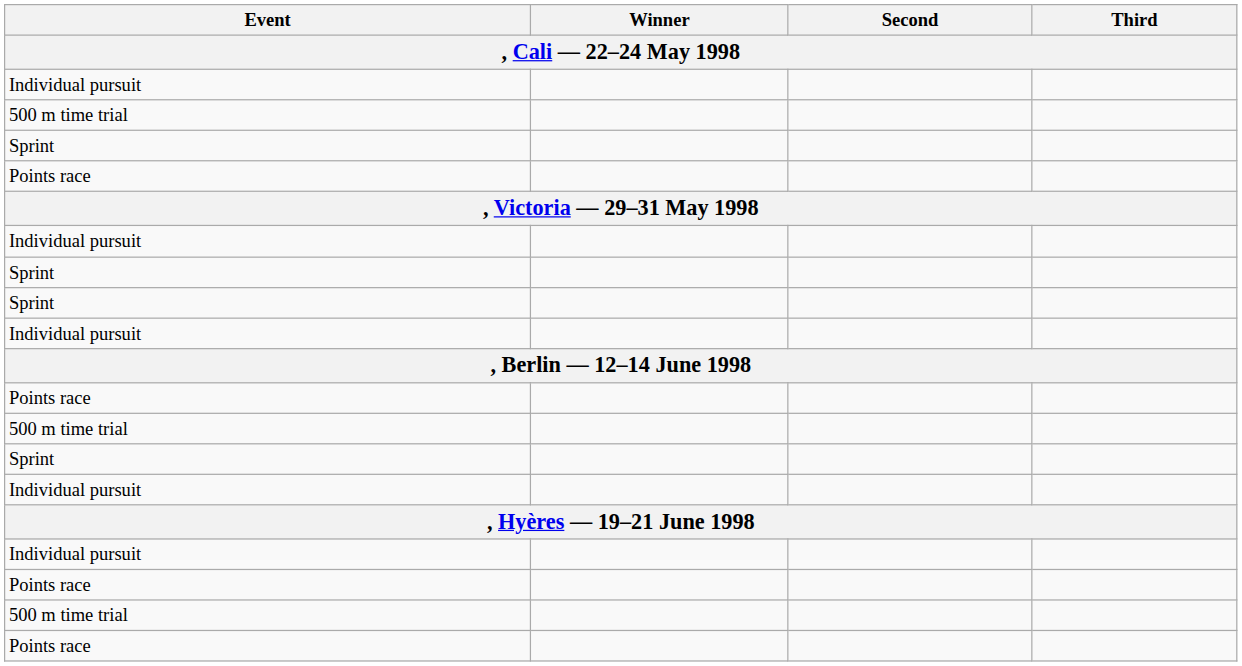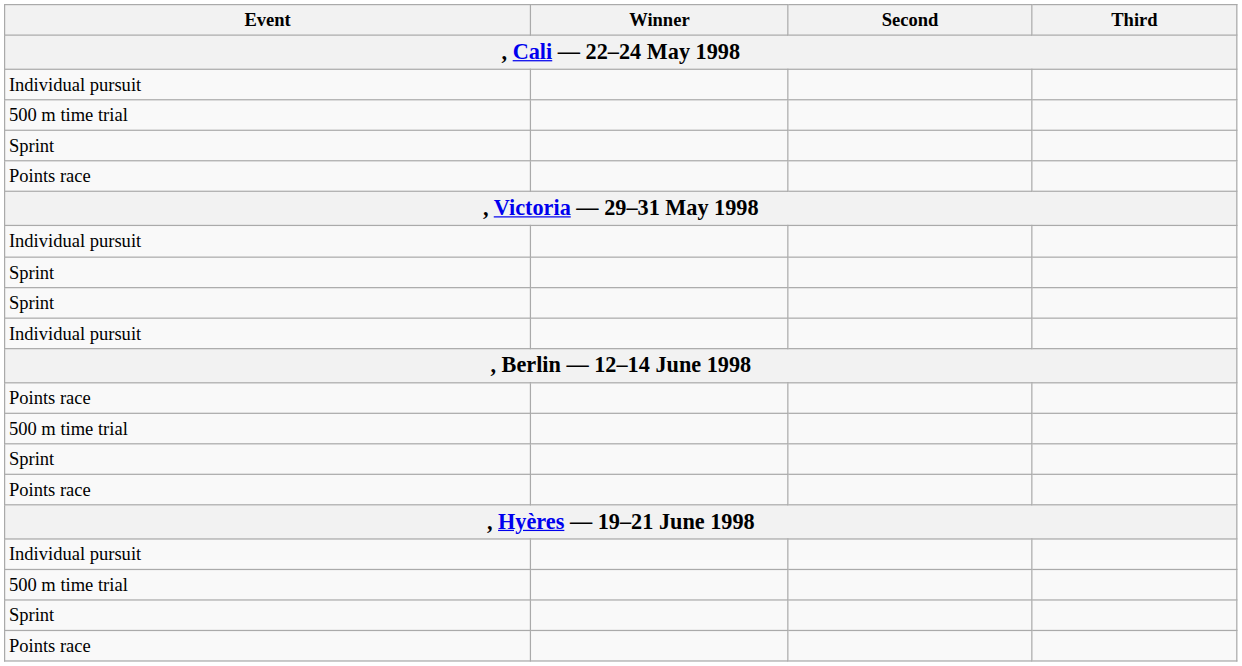(75, 489) Individual pursuit -> (50, 489) Points race
(50, 584) Points race -> (68, 584) 500 m time trial
(68, 615) 500 m time trial -> (32, 615) Sprint
